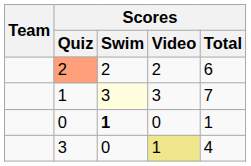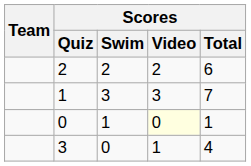(62, 69) lightsalmon background -> (62, 69) no background
(106, 95) lightyellow background -> (106, 95) no background
(106, 122) bold -> (106, 122) normal
(156, 122) no background -> (156, 122) lightyellow background
(156, 148) khaki background -> (156, 148) no background
